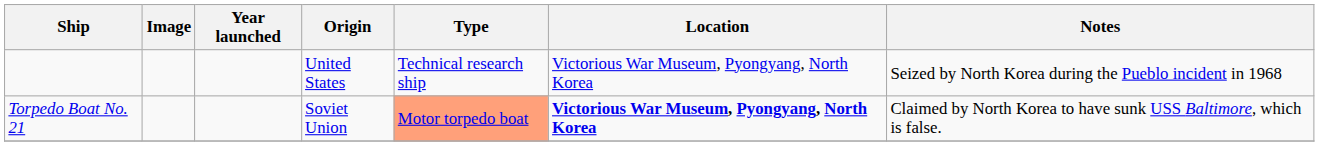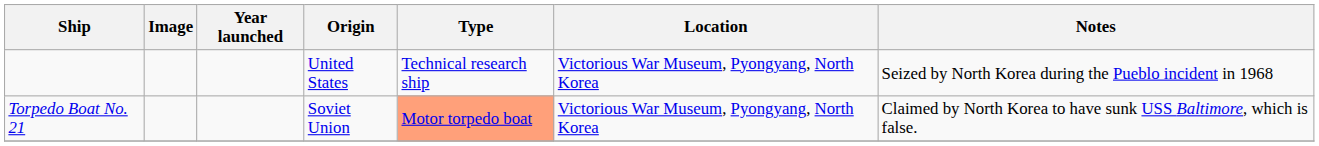(710, 118) bold -> (706, 118) normal
